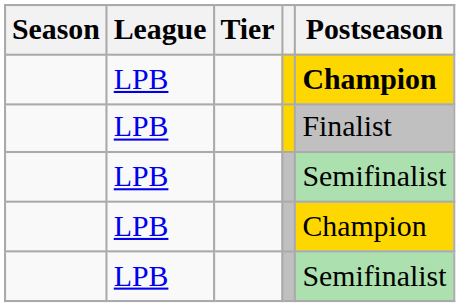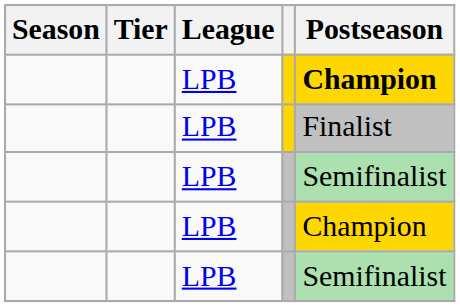columns swapped: (247, 29) <-> (160, 29)
